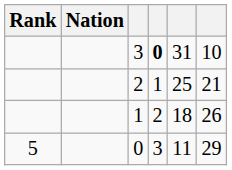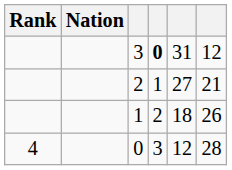(211, 52) 10 -> (211, 52) 12
(182, 84) 25 -> (182, 84) 27
(33, 148) 5 -> (33, 148) 4
(182, 148) 11 -> (182, 148) 12
(211, 148) 29 -> (211, 148) 28
